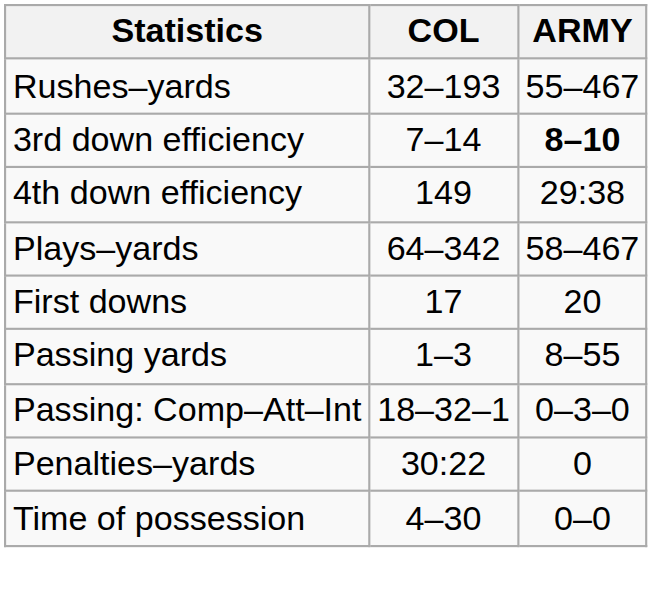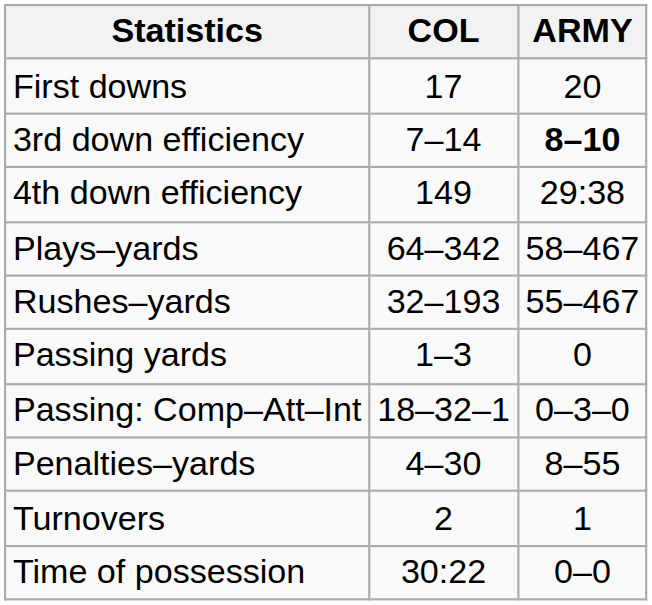rows swapped: (100, 301) <-> (122, 85)
(582, 355) 8–55 -> (582, 355) 0
(444, 463) 30:22 -> (444, 463) 4–30
(582, 463) 0 -> (582, 463) 8–55
+ row: (89, 517)
(444, 517) 4–30 -> (444, 572) 30:22
